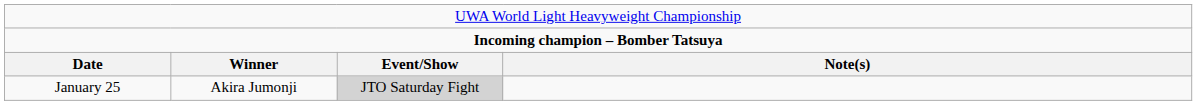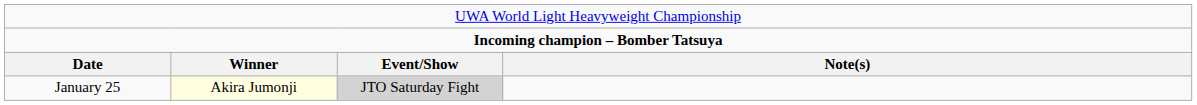(254, 87) no background -> (254, 87) lightyellow background
